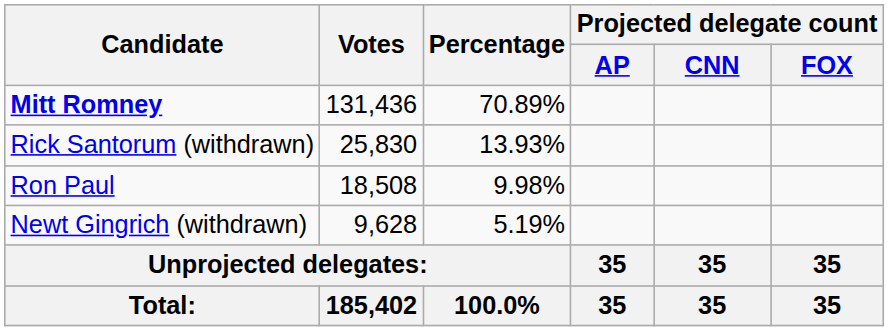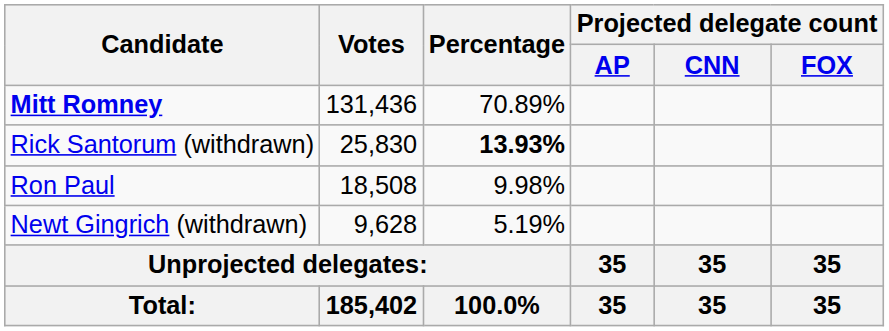(522, 144) normal -> (522, 144) bold
